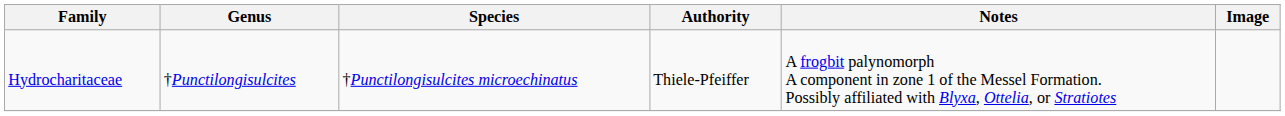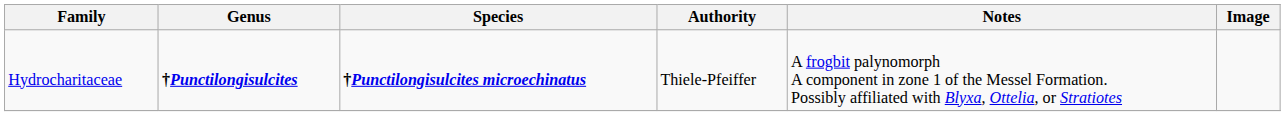(230, 79) normal -> (230, 79) bold
(460, 79) normal -> (465, 79) bold
